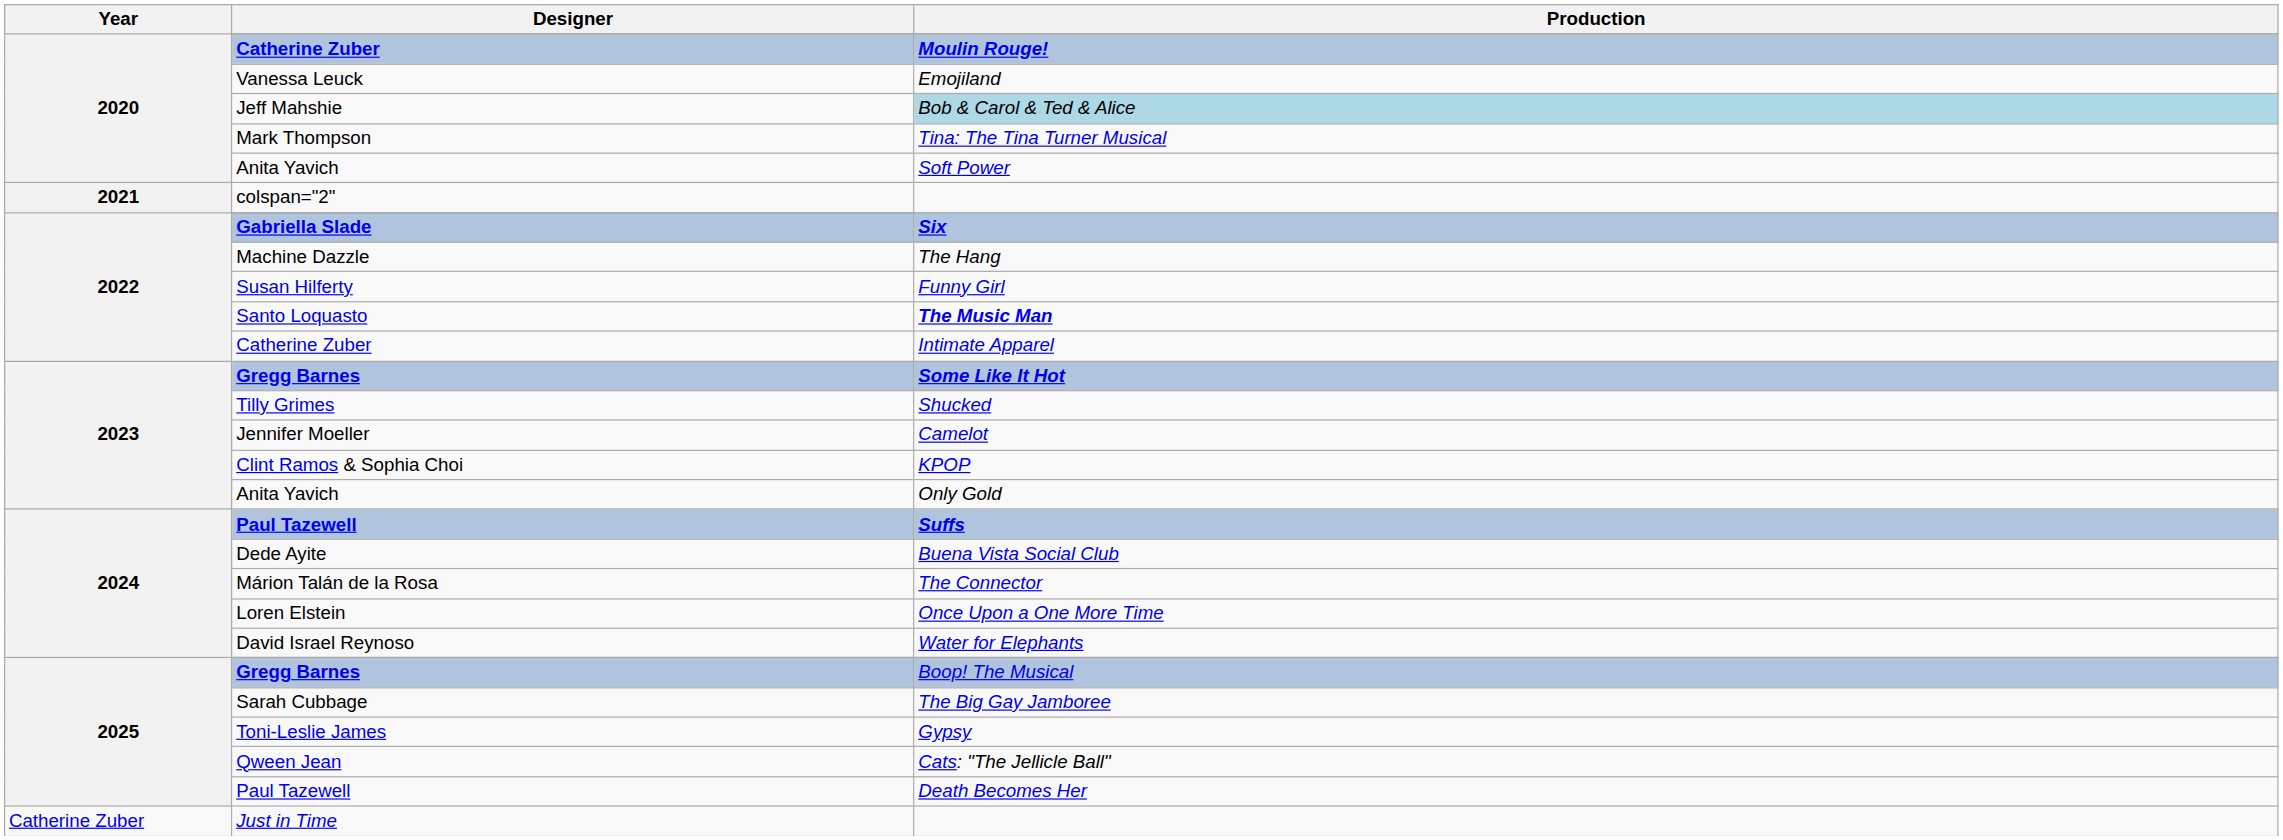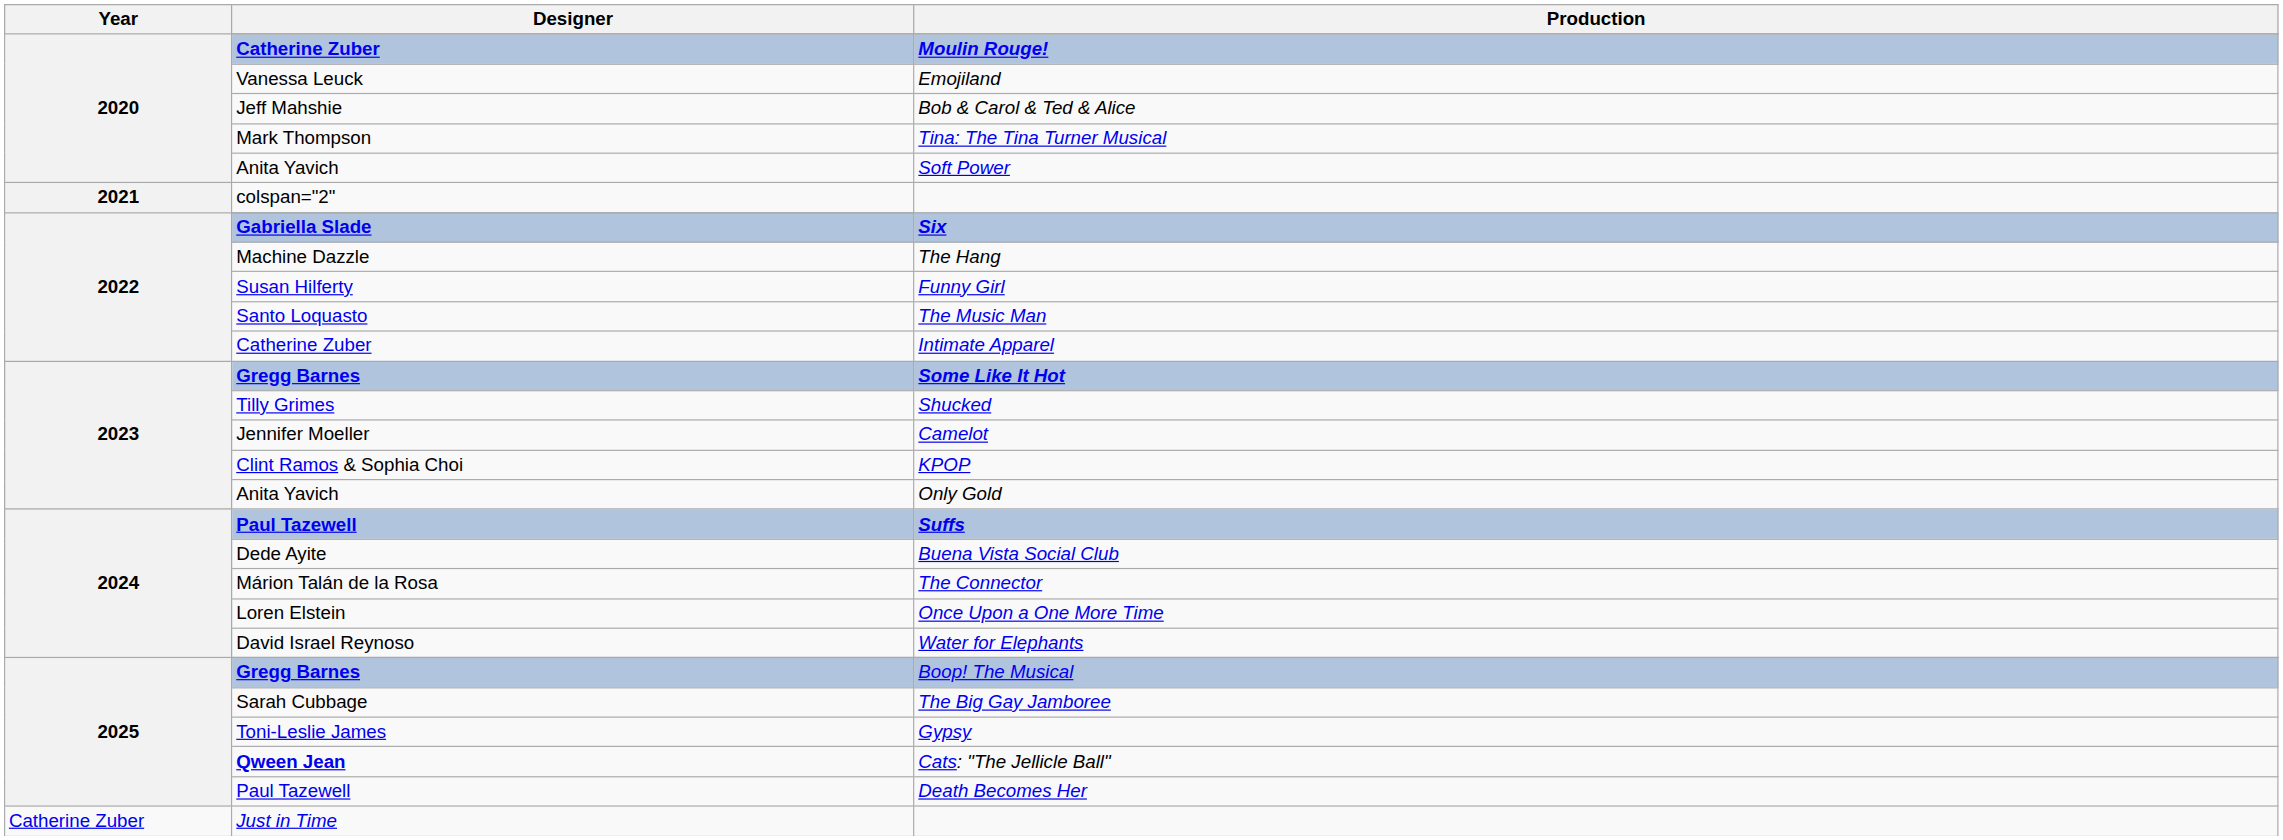(1027, 108) lightblue background -> (1027, 108) no background
(985, 316) bold -> (982, 316) normal
(289, 761) normal -> (291, 761) bold
